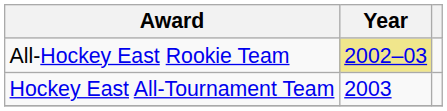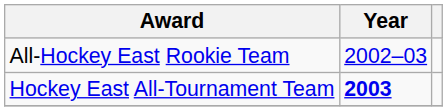(386, 55) khaki background -> (386, 55) no background
(368, 88) normal -> (368, 88) bold
